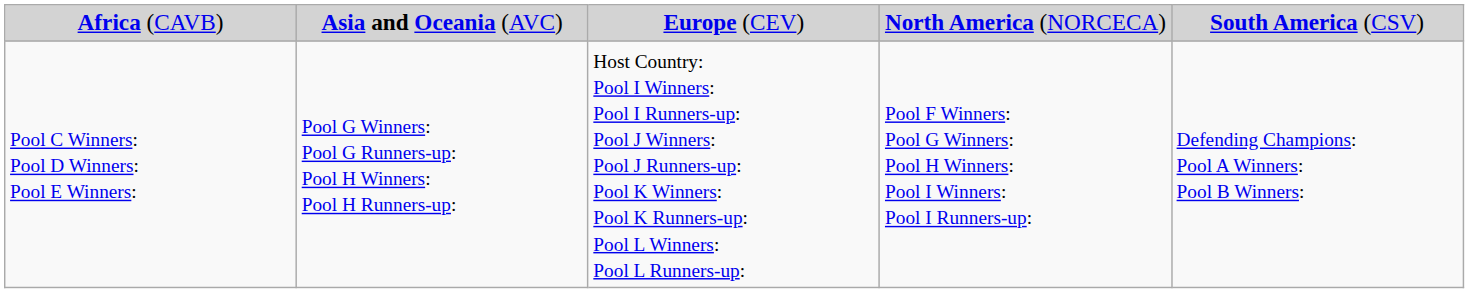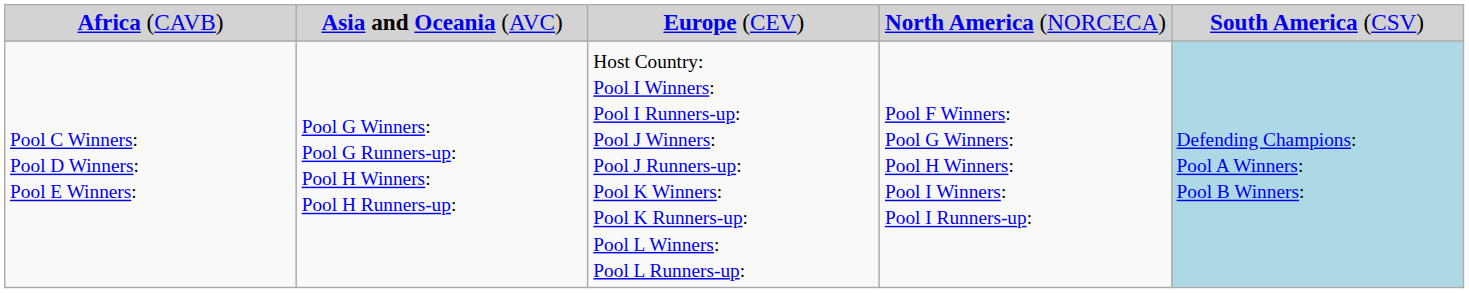(1267, 165) no background -> (1267, 165) lightblue background
